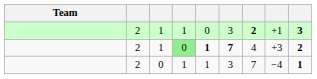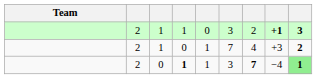(254, 30) bold -> (254, 30) normal
(277, 30) normal -> (277, 30) bold
(184, 48) lightgreen background -> (184, 48) no background
(207, 48) bold -> (207, 48) normal
(230, 48) bold -> (230, 48) normal
(184, 65) normal -> (184, 65) bold
(254, 65) normal -> (254, 65) bold
(300, 65) no background -> (300, 65) lightgreen background
